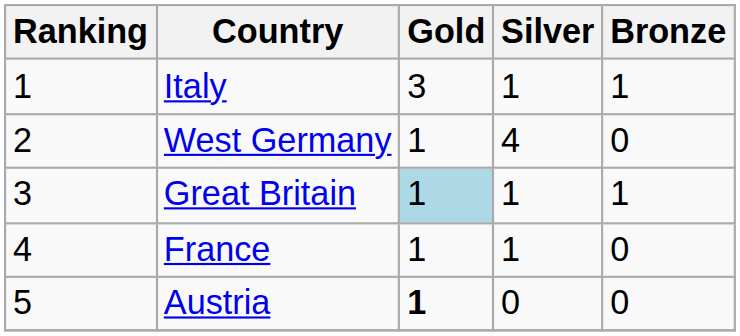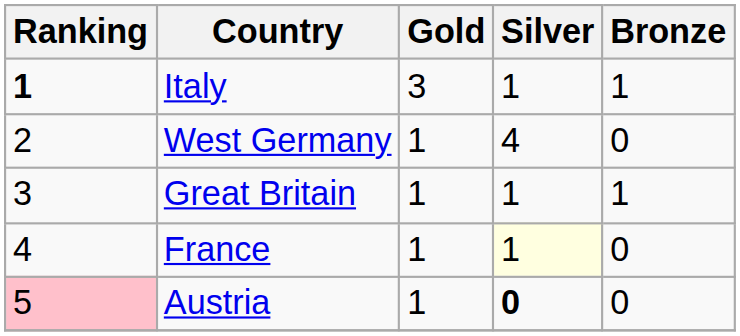(22, 85) normal -> (22, 85) bold
(417, 194) lightblue background -> (417, 194) no background
(511, 248) no background -> (511, 248) lightyellow background
(22, 303) no background -> (22, 303) pink background
(417, 303) bold -> (417, 303) normal
(511, 303) normal -> (511, 303) bold
